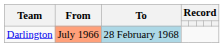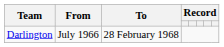(78, 34) lightsalmon background -> (78, 34) no background
(141, 34) lightblue background -> (141, 34) no background
